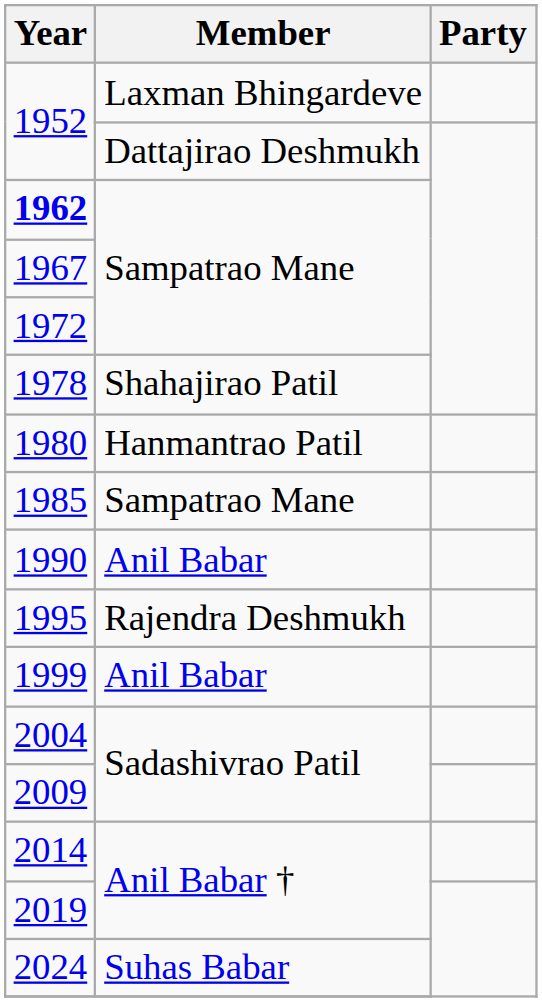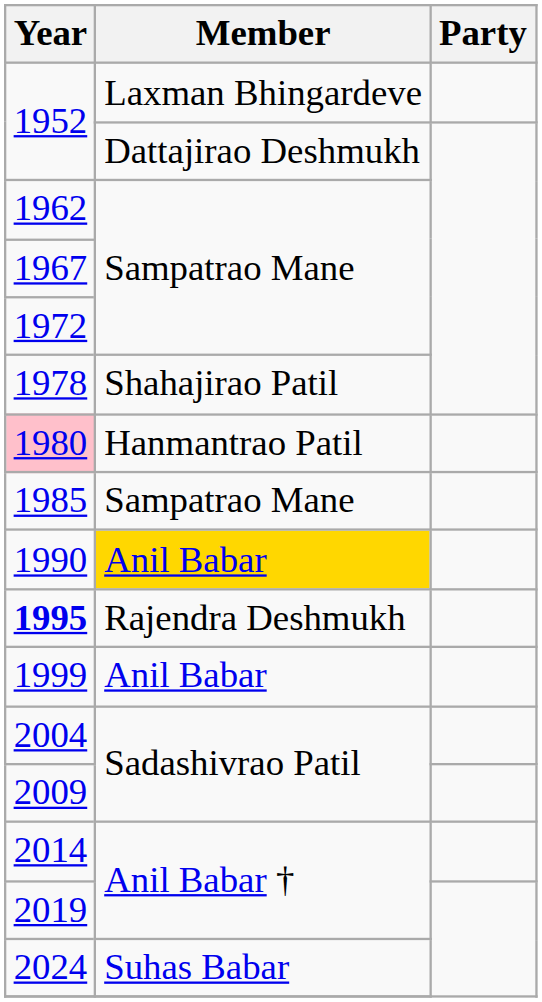(50, 208) bold -> (50, 208) normal
(50, 442) no background -> (50, 442) pink background
(185, 558) no background -> (185, 558) gold background
(50, 617) normal -> (50, 617) bold
